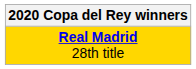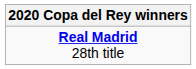(98, 45) gold background -> (98, 45) no background
